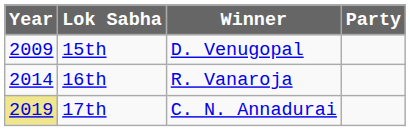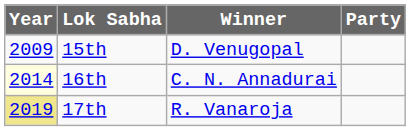(31, 80) no background -> (31, 80) lightyellow background
(232, 80) R. Vanaroja -> (254, 80) C. N. Annadurai
(254, 110) C. N. Annadurai -> (232, 110) R. Vanaroja
